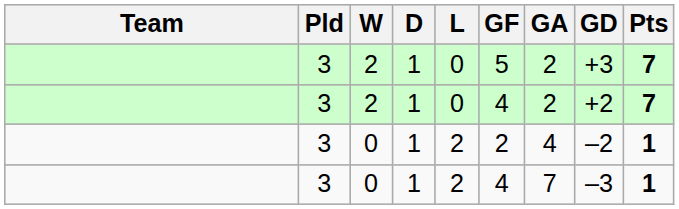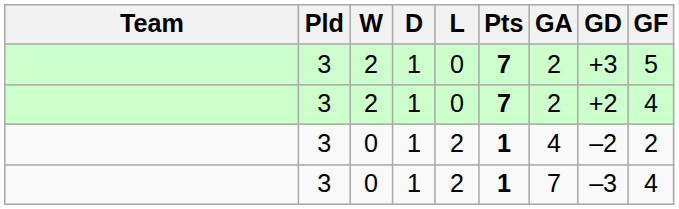columns swapped: (502, 24) <-> (649, 24)
